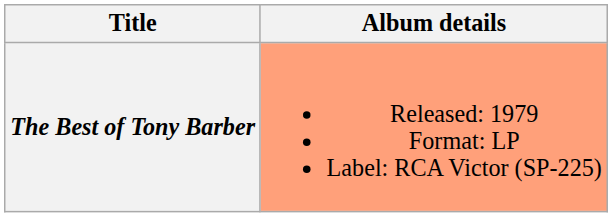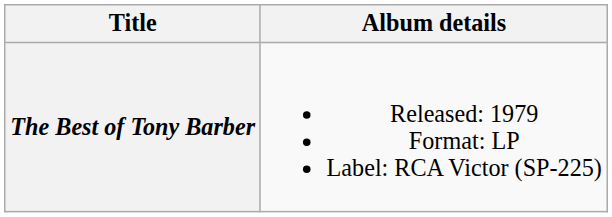(434, 141) lightsalmon background -> (434, 141) no background
